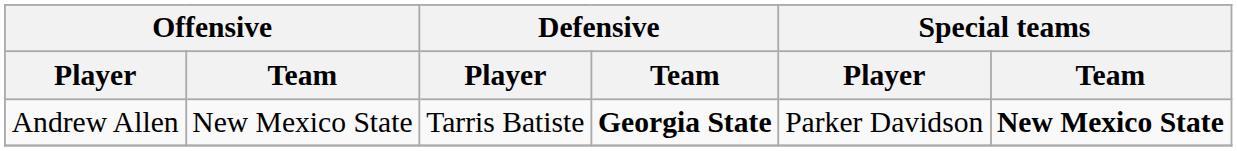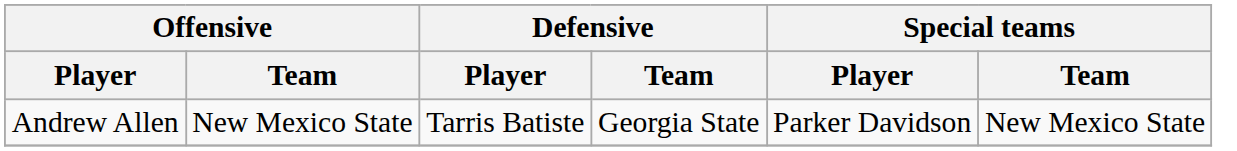(685, 121) bold -> (679, 121) normal
(1110, 121) bold -> (1095, 121) normal
